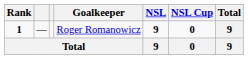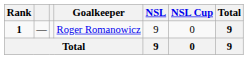(156, 29) bold -> (156, 29) normal
(192, 29) bold -> (192, 29) normal
